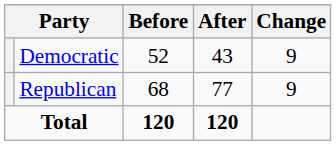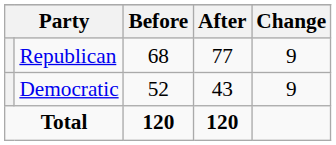rows swapped: (68, 88) <-> (69, 55)
